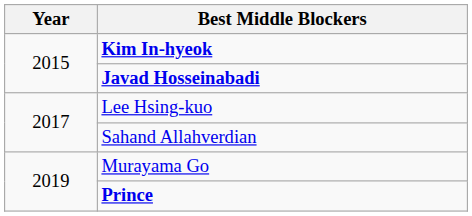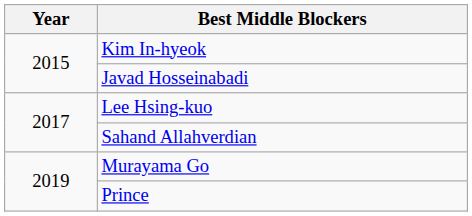(157, 48) bold -> (154, 48) normal
(181, 78) bold -> (175, 78) normal
(127, 195) bold -> (125, 195) normal
